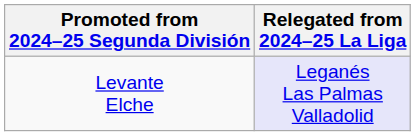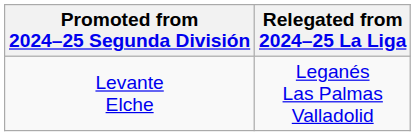(333, 93) lavender background -> (333, 93) no background
